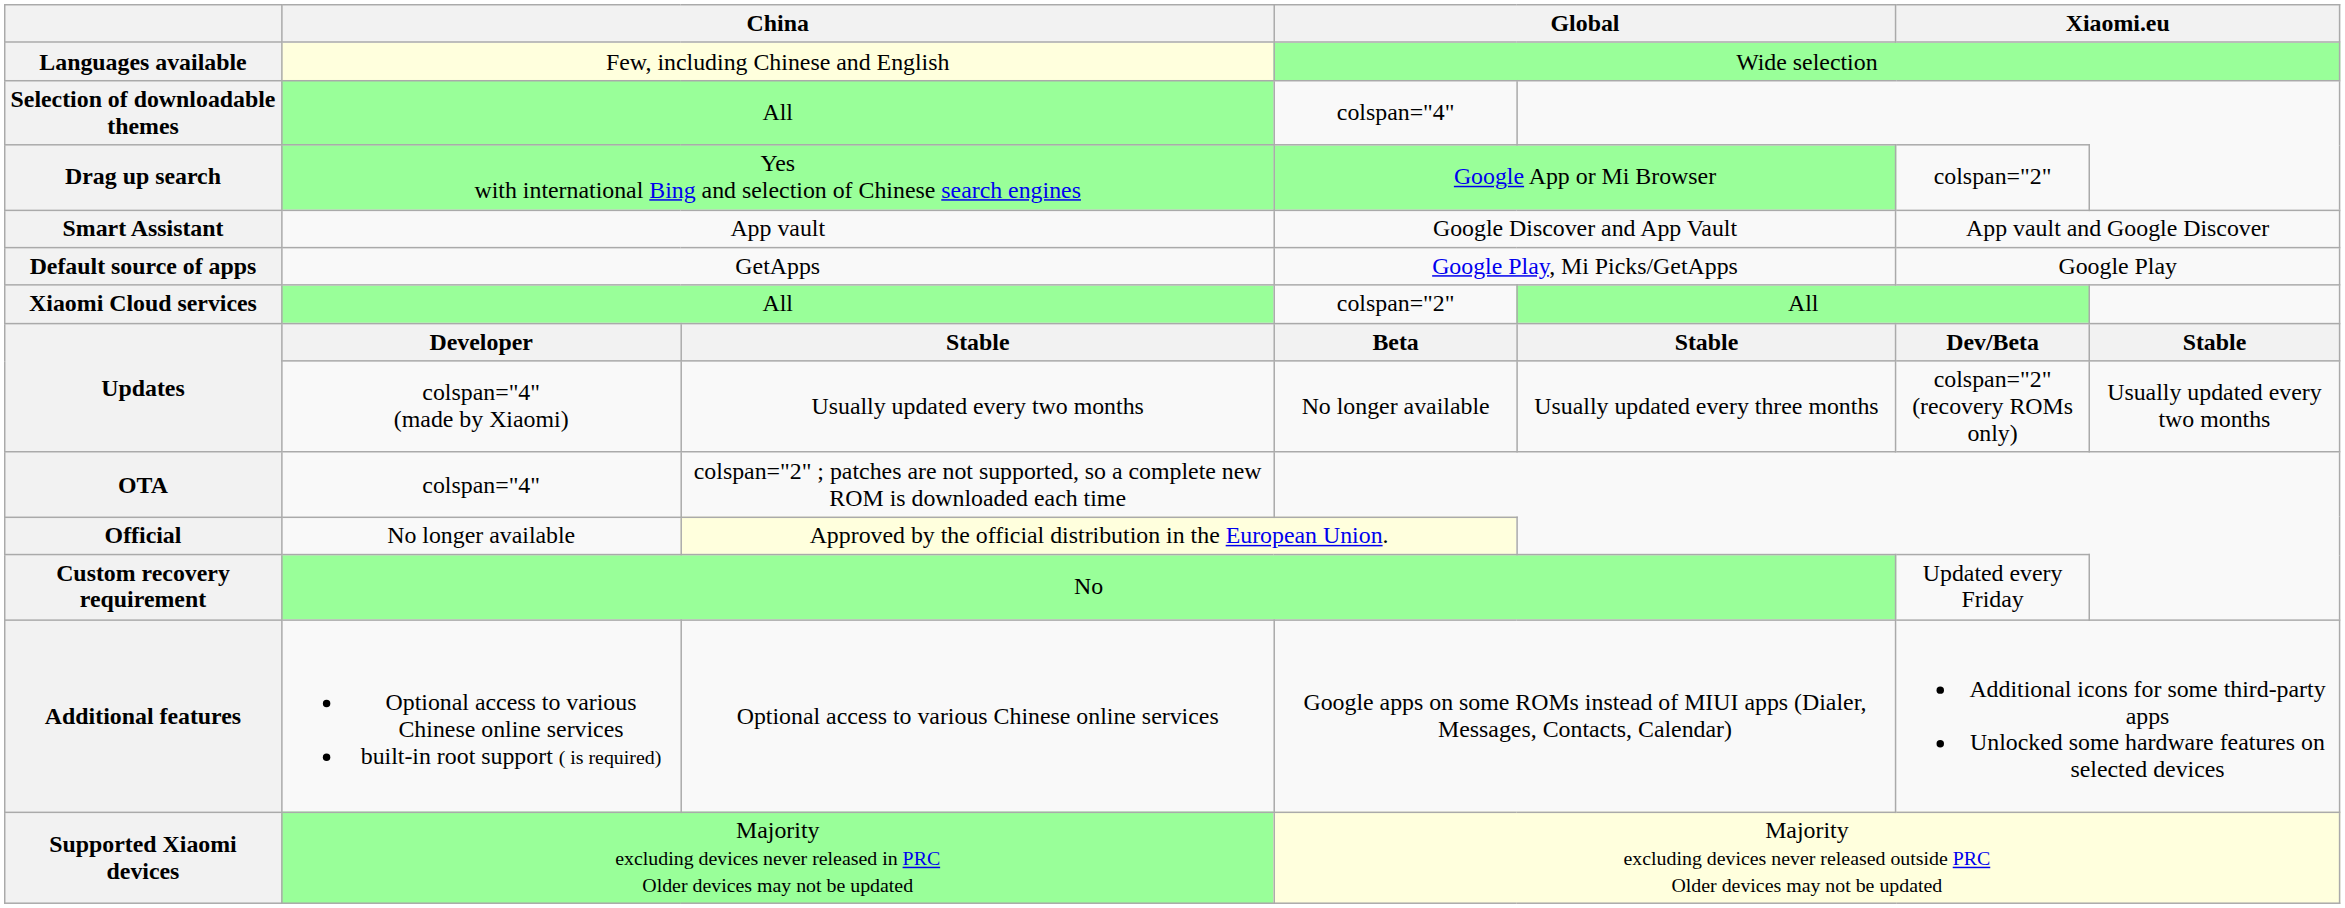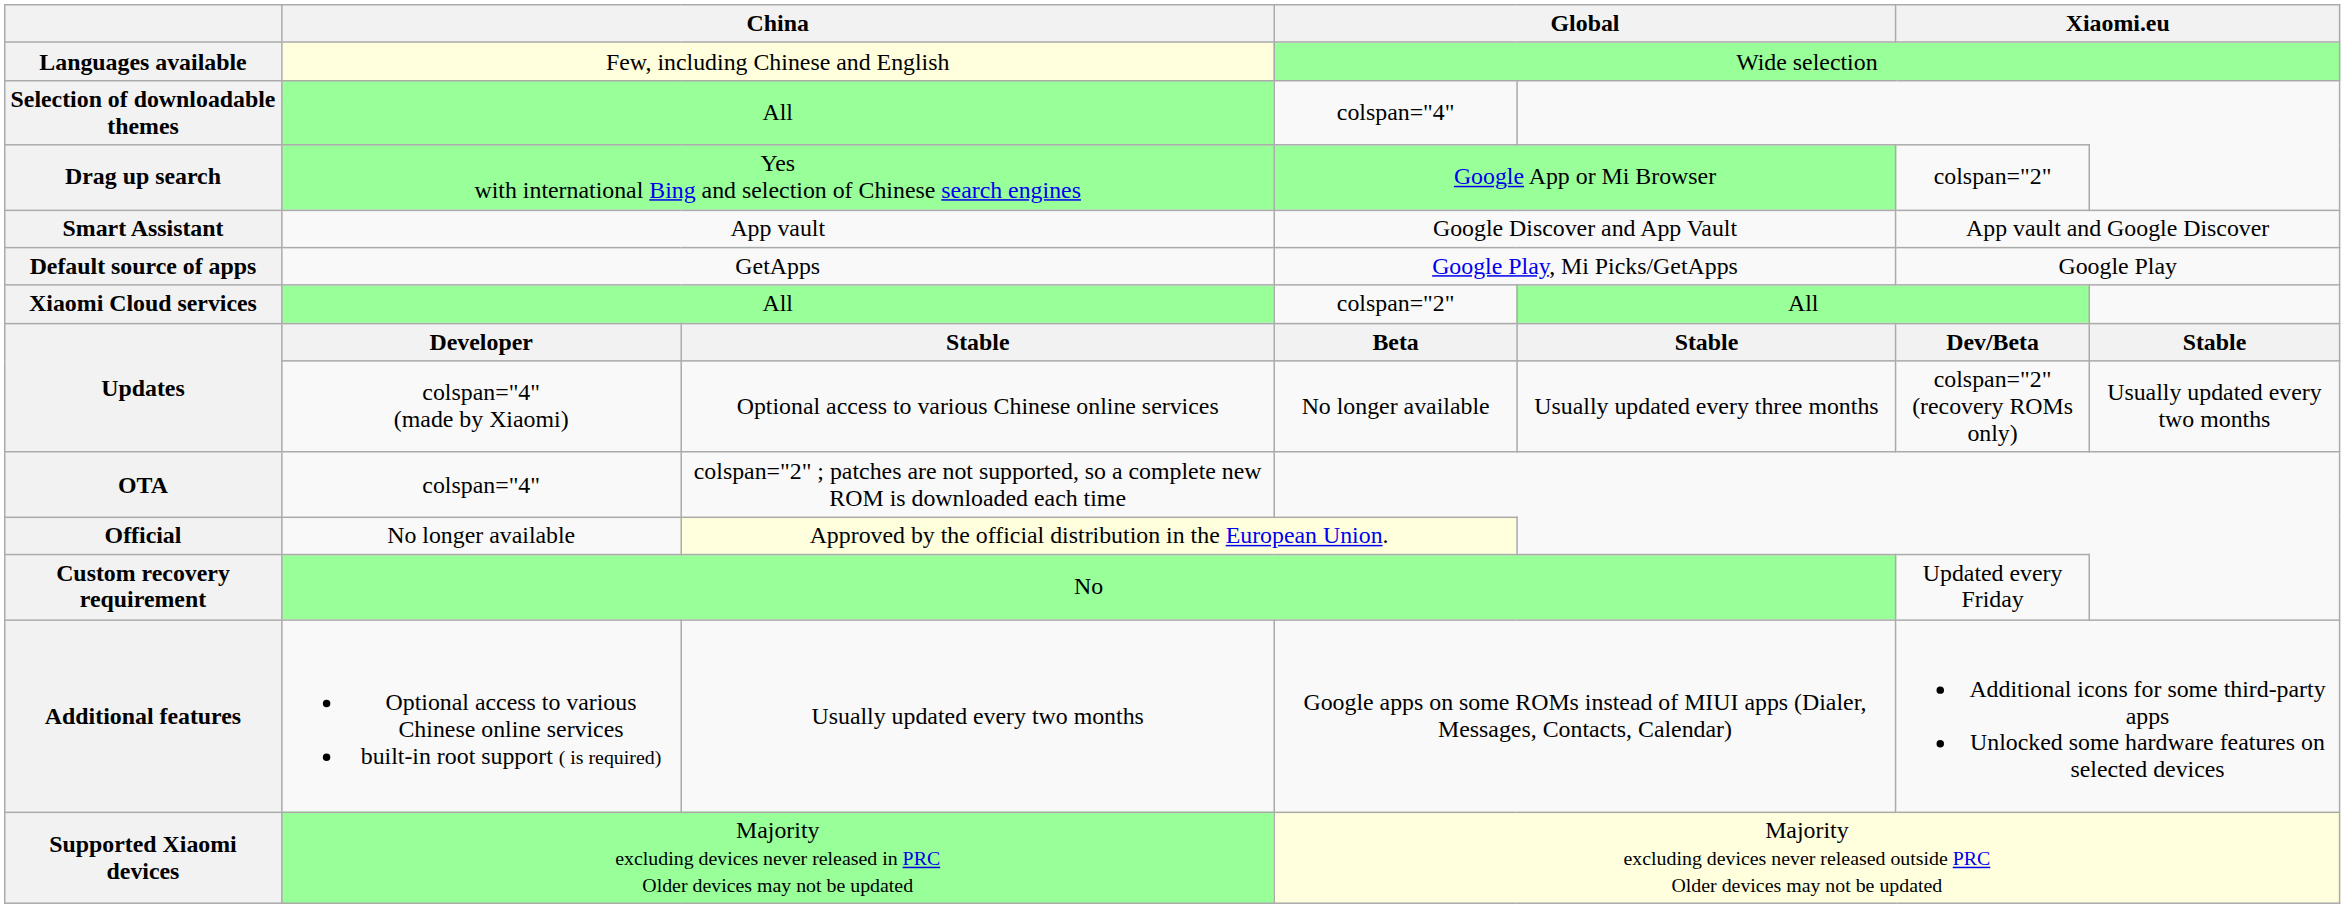(978, 406) Usually updated every two months -> (978, 406) Optional access to various Chinese online services
(978, 715) Optional access to various Chinese online services -> (978, 715) Usually updated every two months
